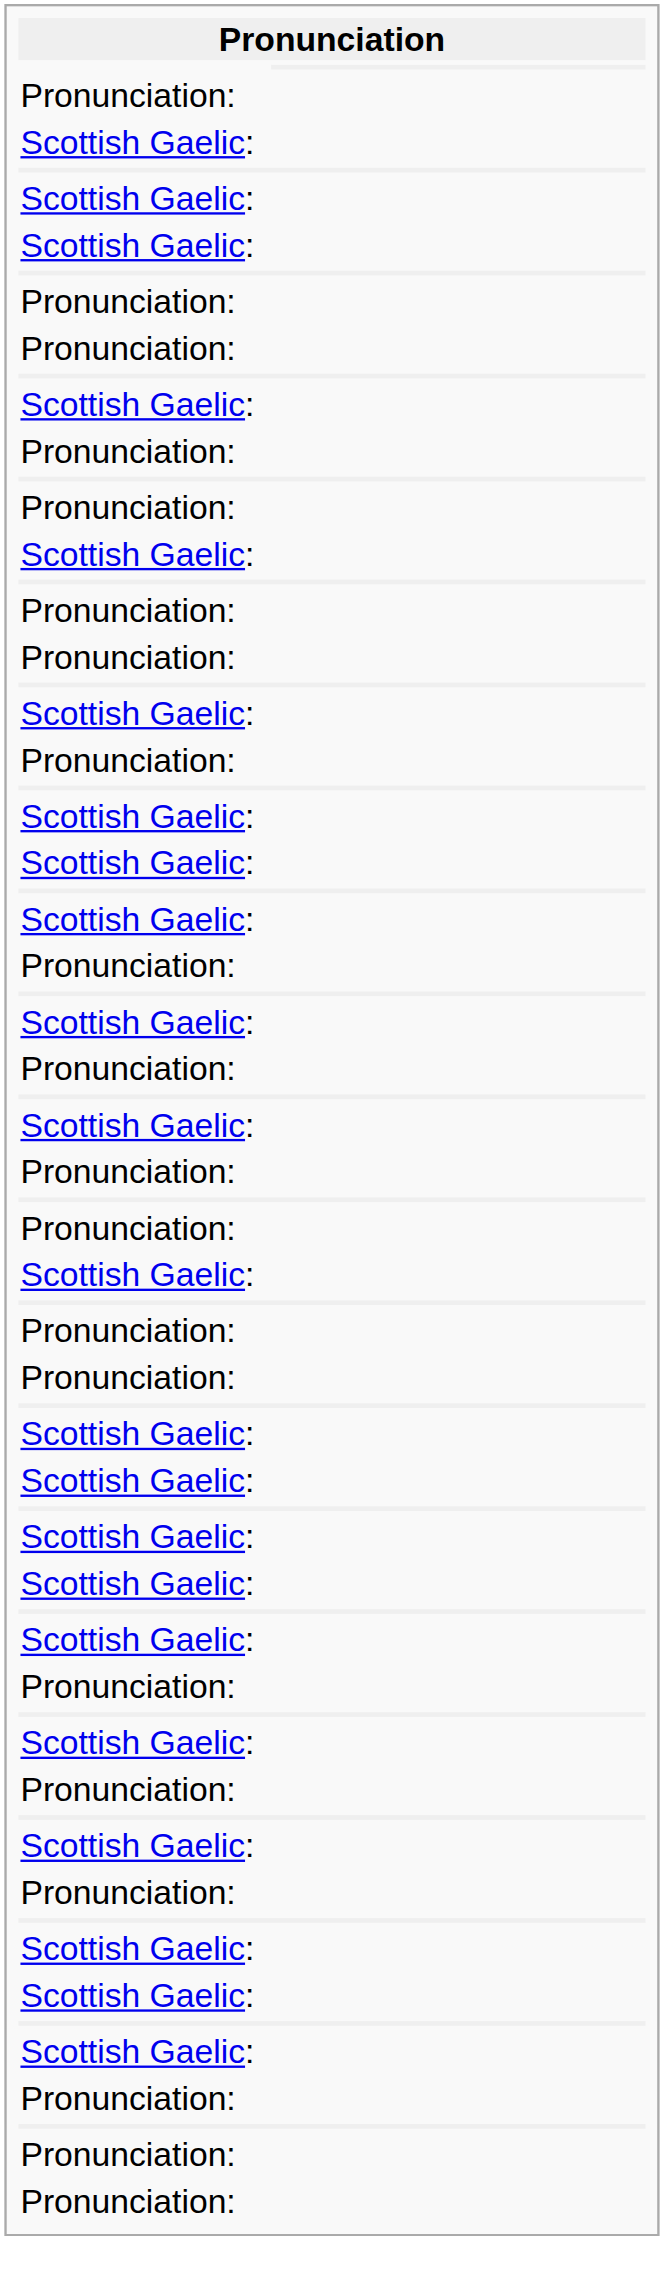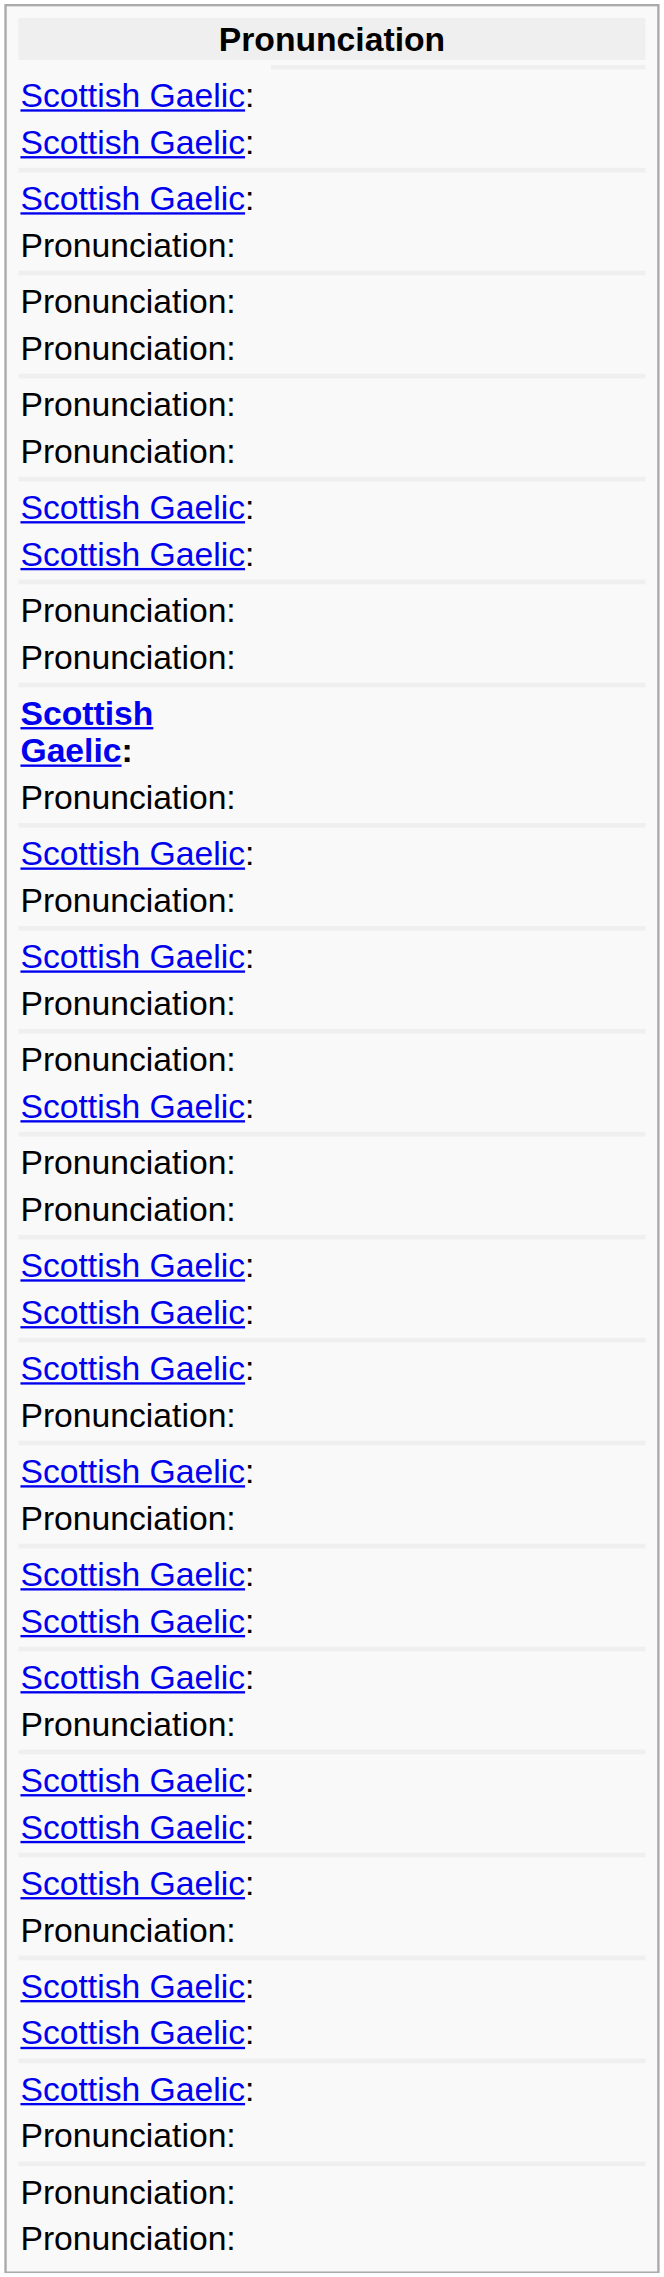(128, 95) Pronunciation: -> (137, 95) Scottish Gaelic:
(137, 245) Scottish Gaelic: -> (128, 245) Pronunciation:
(137, 404) Scottish Gaelic: -> (128, 404) Pronunciation:
(128, 507) Pronunciation: -> (137, 507) Scottish Gaelic:
(137, 713) normal -> (87, 731) bold
(137, 862) Scottish Gaelic: -> (128, 900) Pronunciation:
(137, 1022) Scottish Gaelic: -> (128, 1059) Pronunciation:
(128, 1068) Pronunciation: -> (137, 1106) Scottish Gaelic:
(137, 1125) Scottish Gaelic: -> (128, 1162) Pronunciation:
(128, 1228) Pronunciation: -> (137, 1265) Scottish Gaelic:
(128, 1330) Pronunciation: -> (137, 1368) Scottish Gaelic:
(137, 1480) Scottish Gaelic: -> (128, 1518) Pronunciation:
(128, 1789) Pronunciation: -> (137, 1827) Scottish Gaelic:
